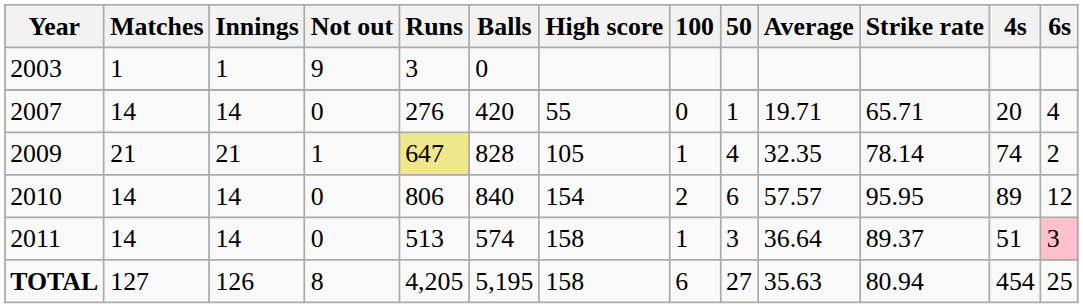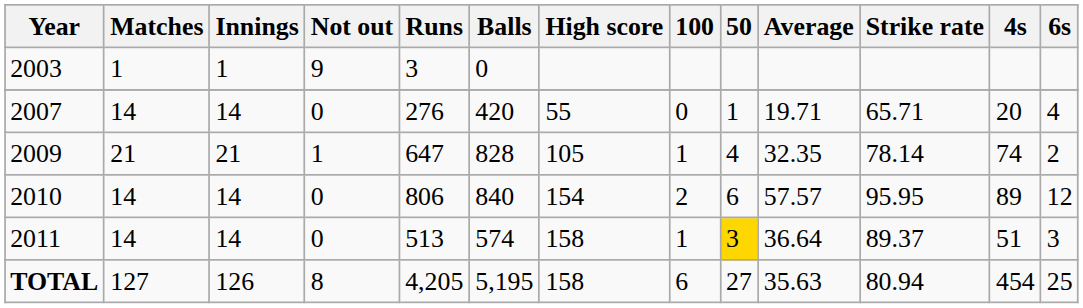(425, 153) khaki background -> (425, 153) no background
(732, 238) no background -> (732, 238) gold background
(1053, 238) pink background -> (1053, 238) no background
